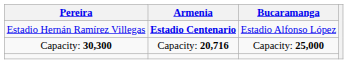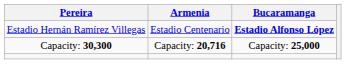(193, 29) bold -> (190, 29) normal
(288, 29) normal -> (284, 29) bold
